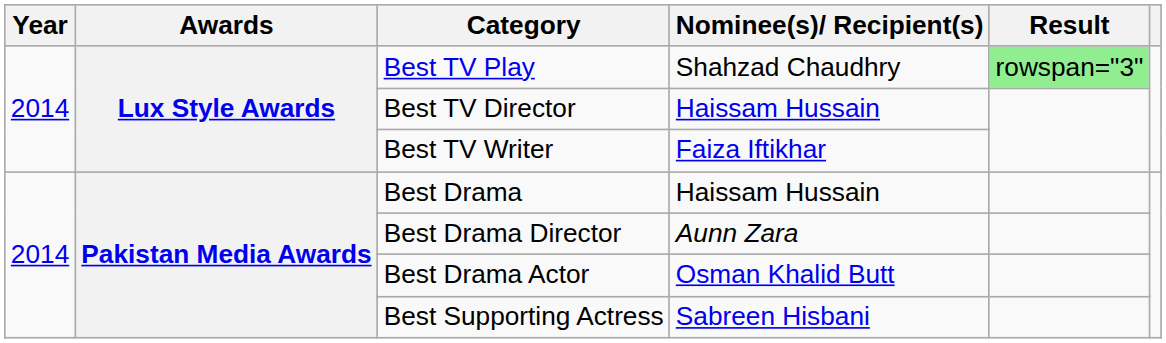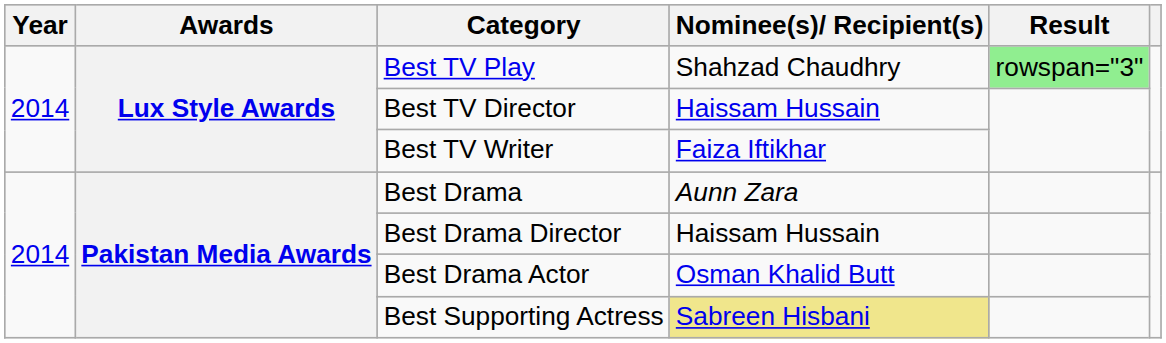(778, 191) Haissam Hussain -> (737, 191) Aunn Zara
(737, 233) Aunn Zara -> (778, 233) Haissam Hussain
(773, 316) no background -> (773, 316) khaki background
